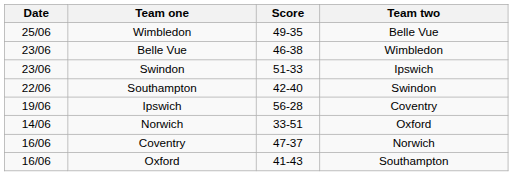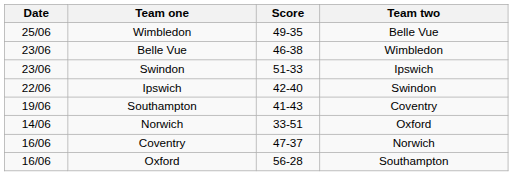(162, 87) Southampton -> (162, 87) Ipswich
(162, 106) Ipswich -> (162, 106) Southampton
(288, 106) 56-28 -> (288, 106) 41-43
(288, 161) 41-43 -> (288, 161) 56-28
